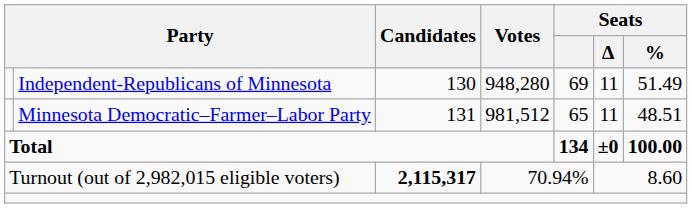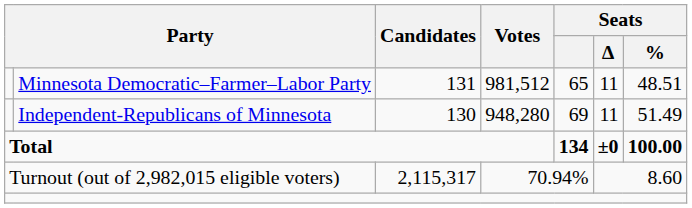rows swapped: (175, 83) <-> (195, 114)
(437, 177) bold -> (437, 177) normal
